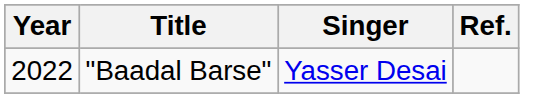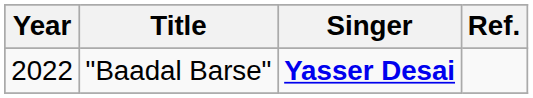(365, 70) normal -> (370, 70) bold
